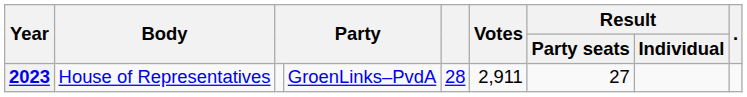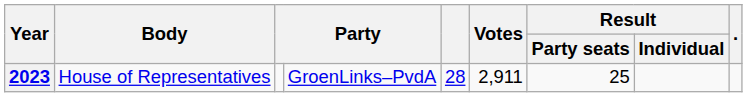(620, 78) 27 -> (620, 78) 25
